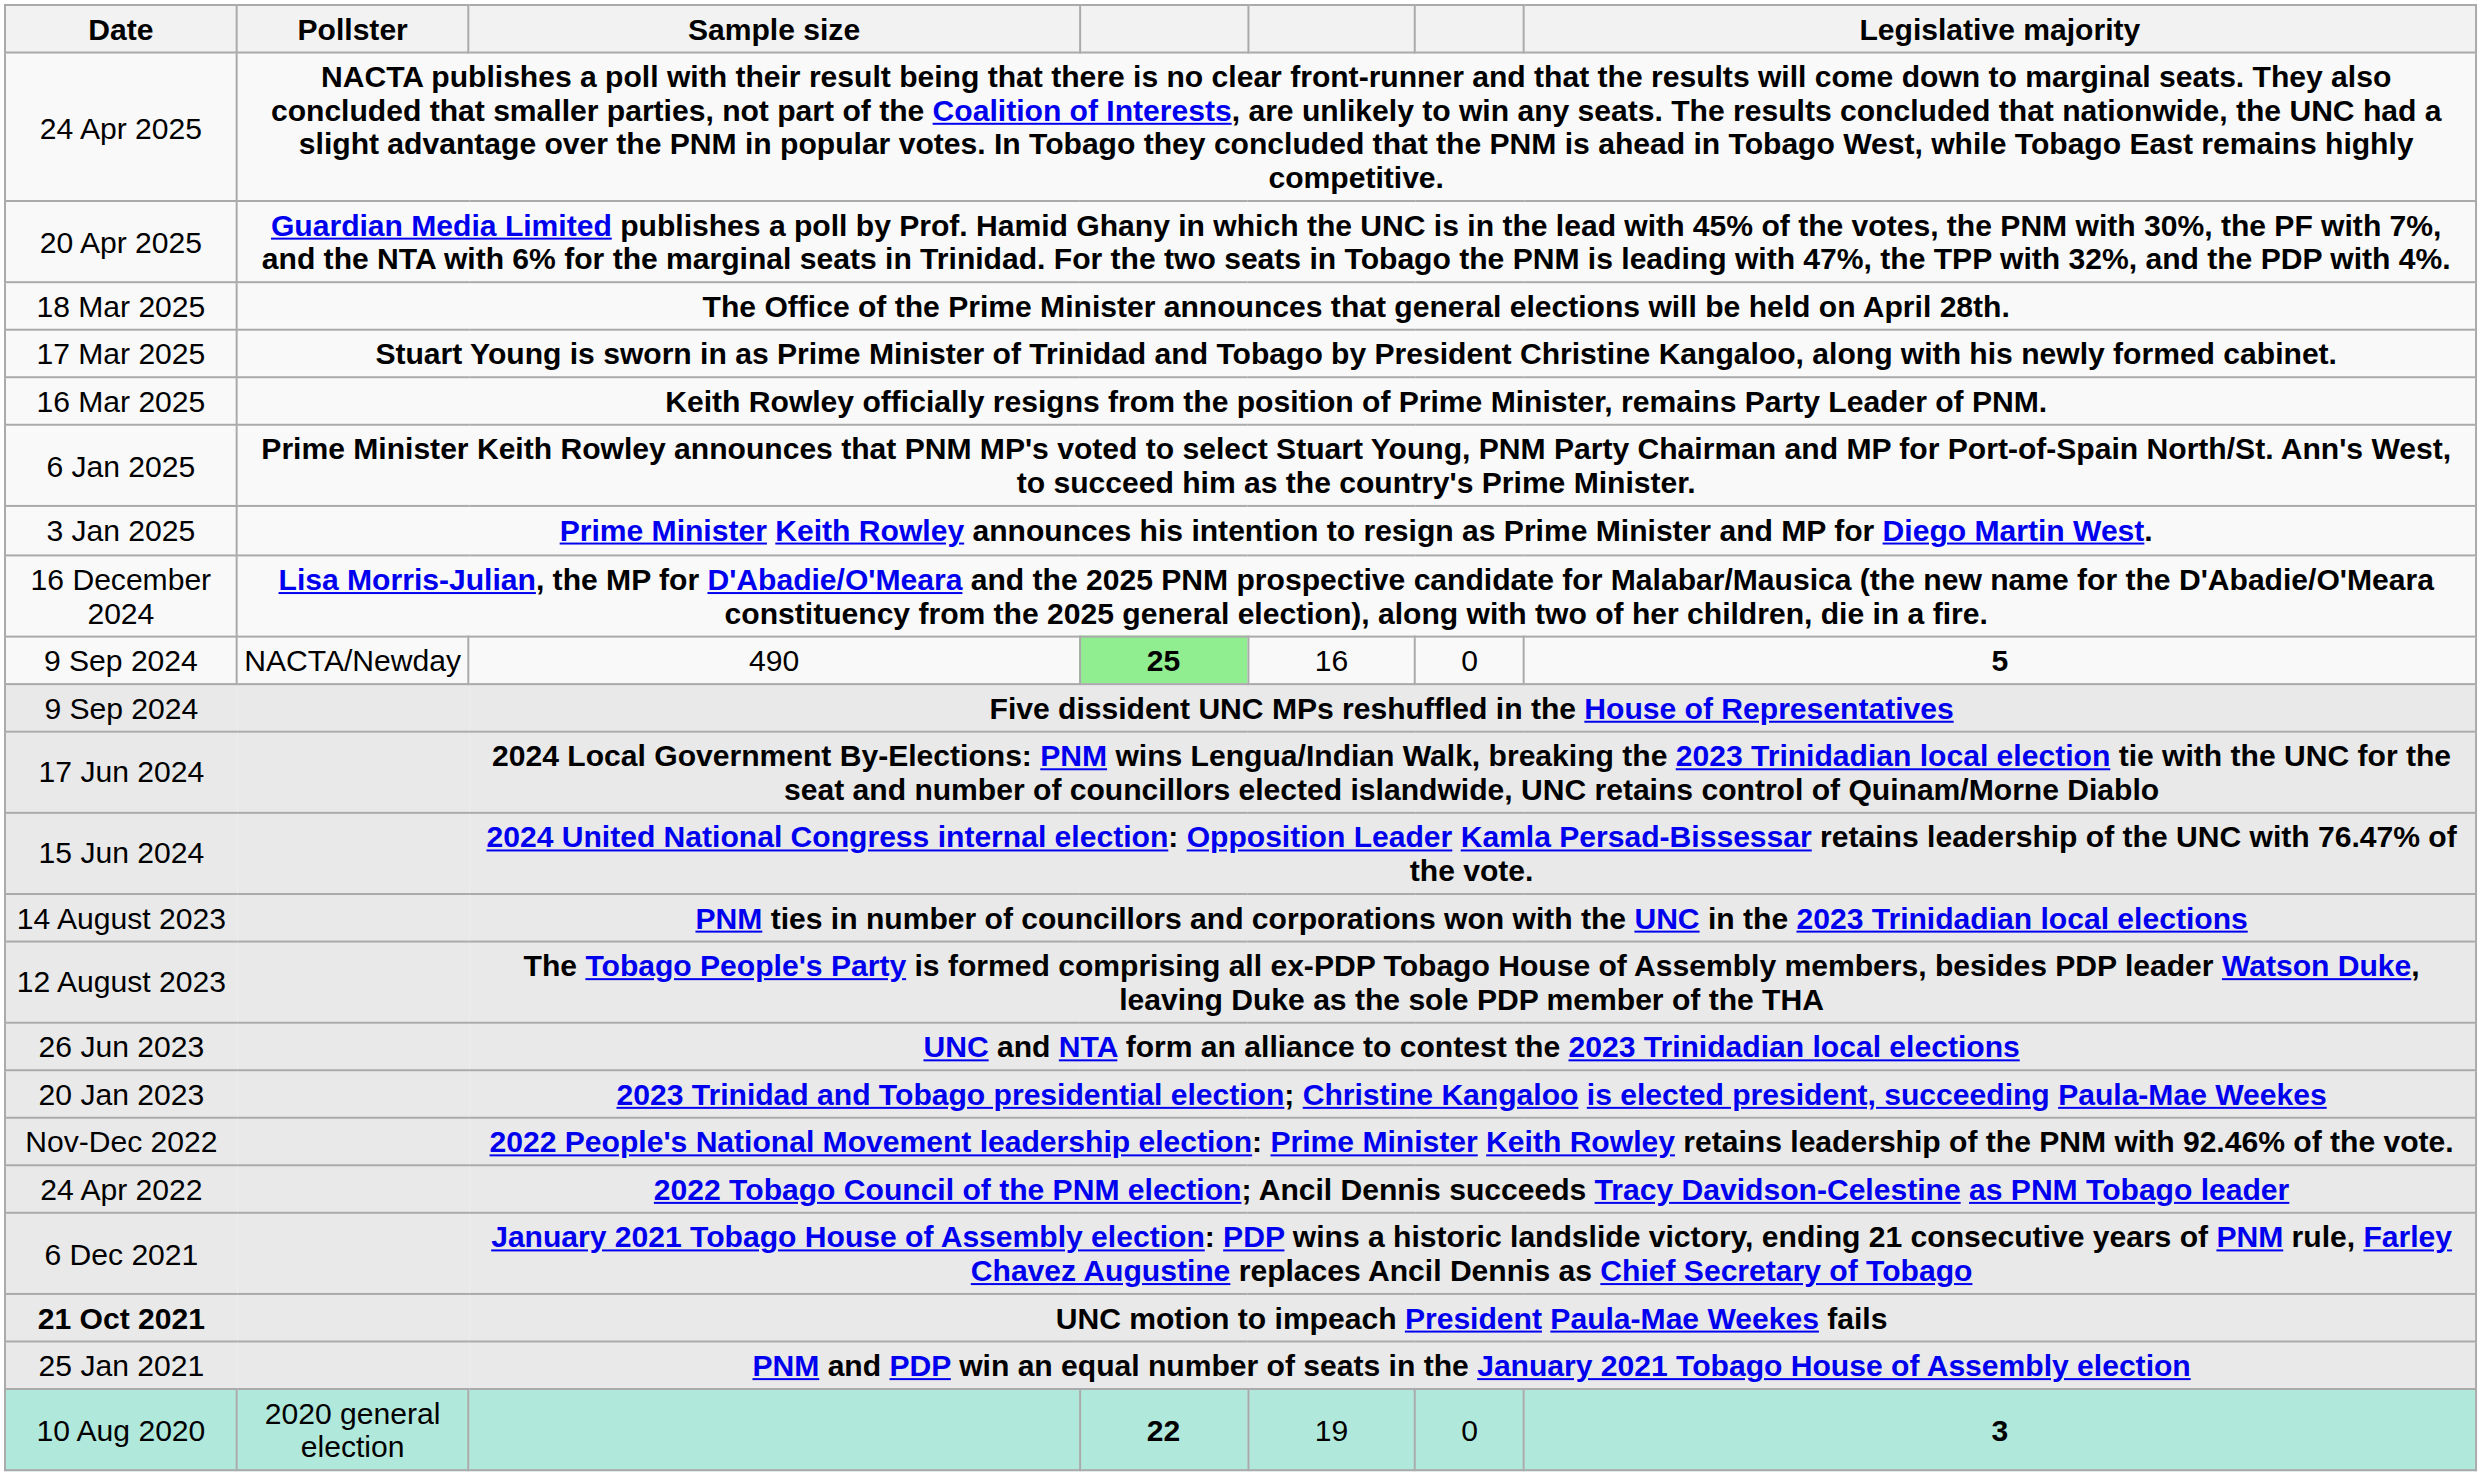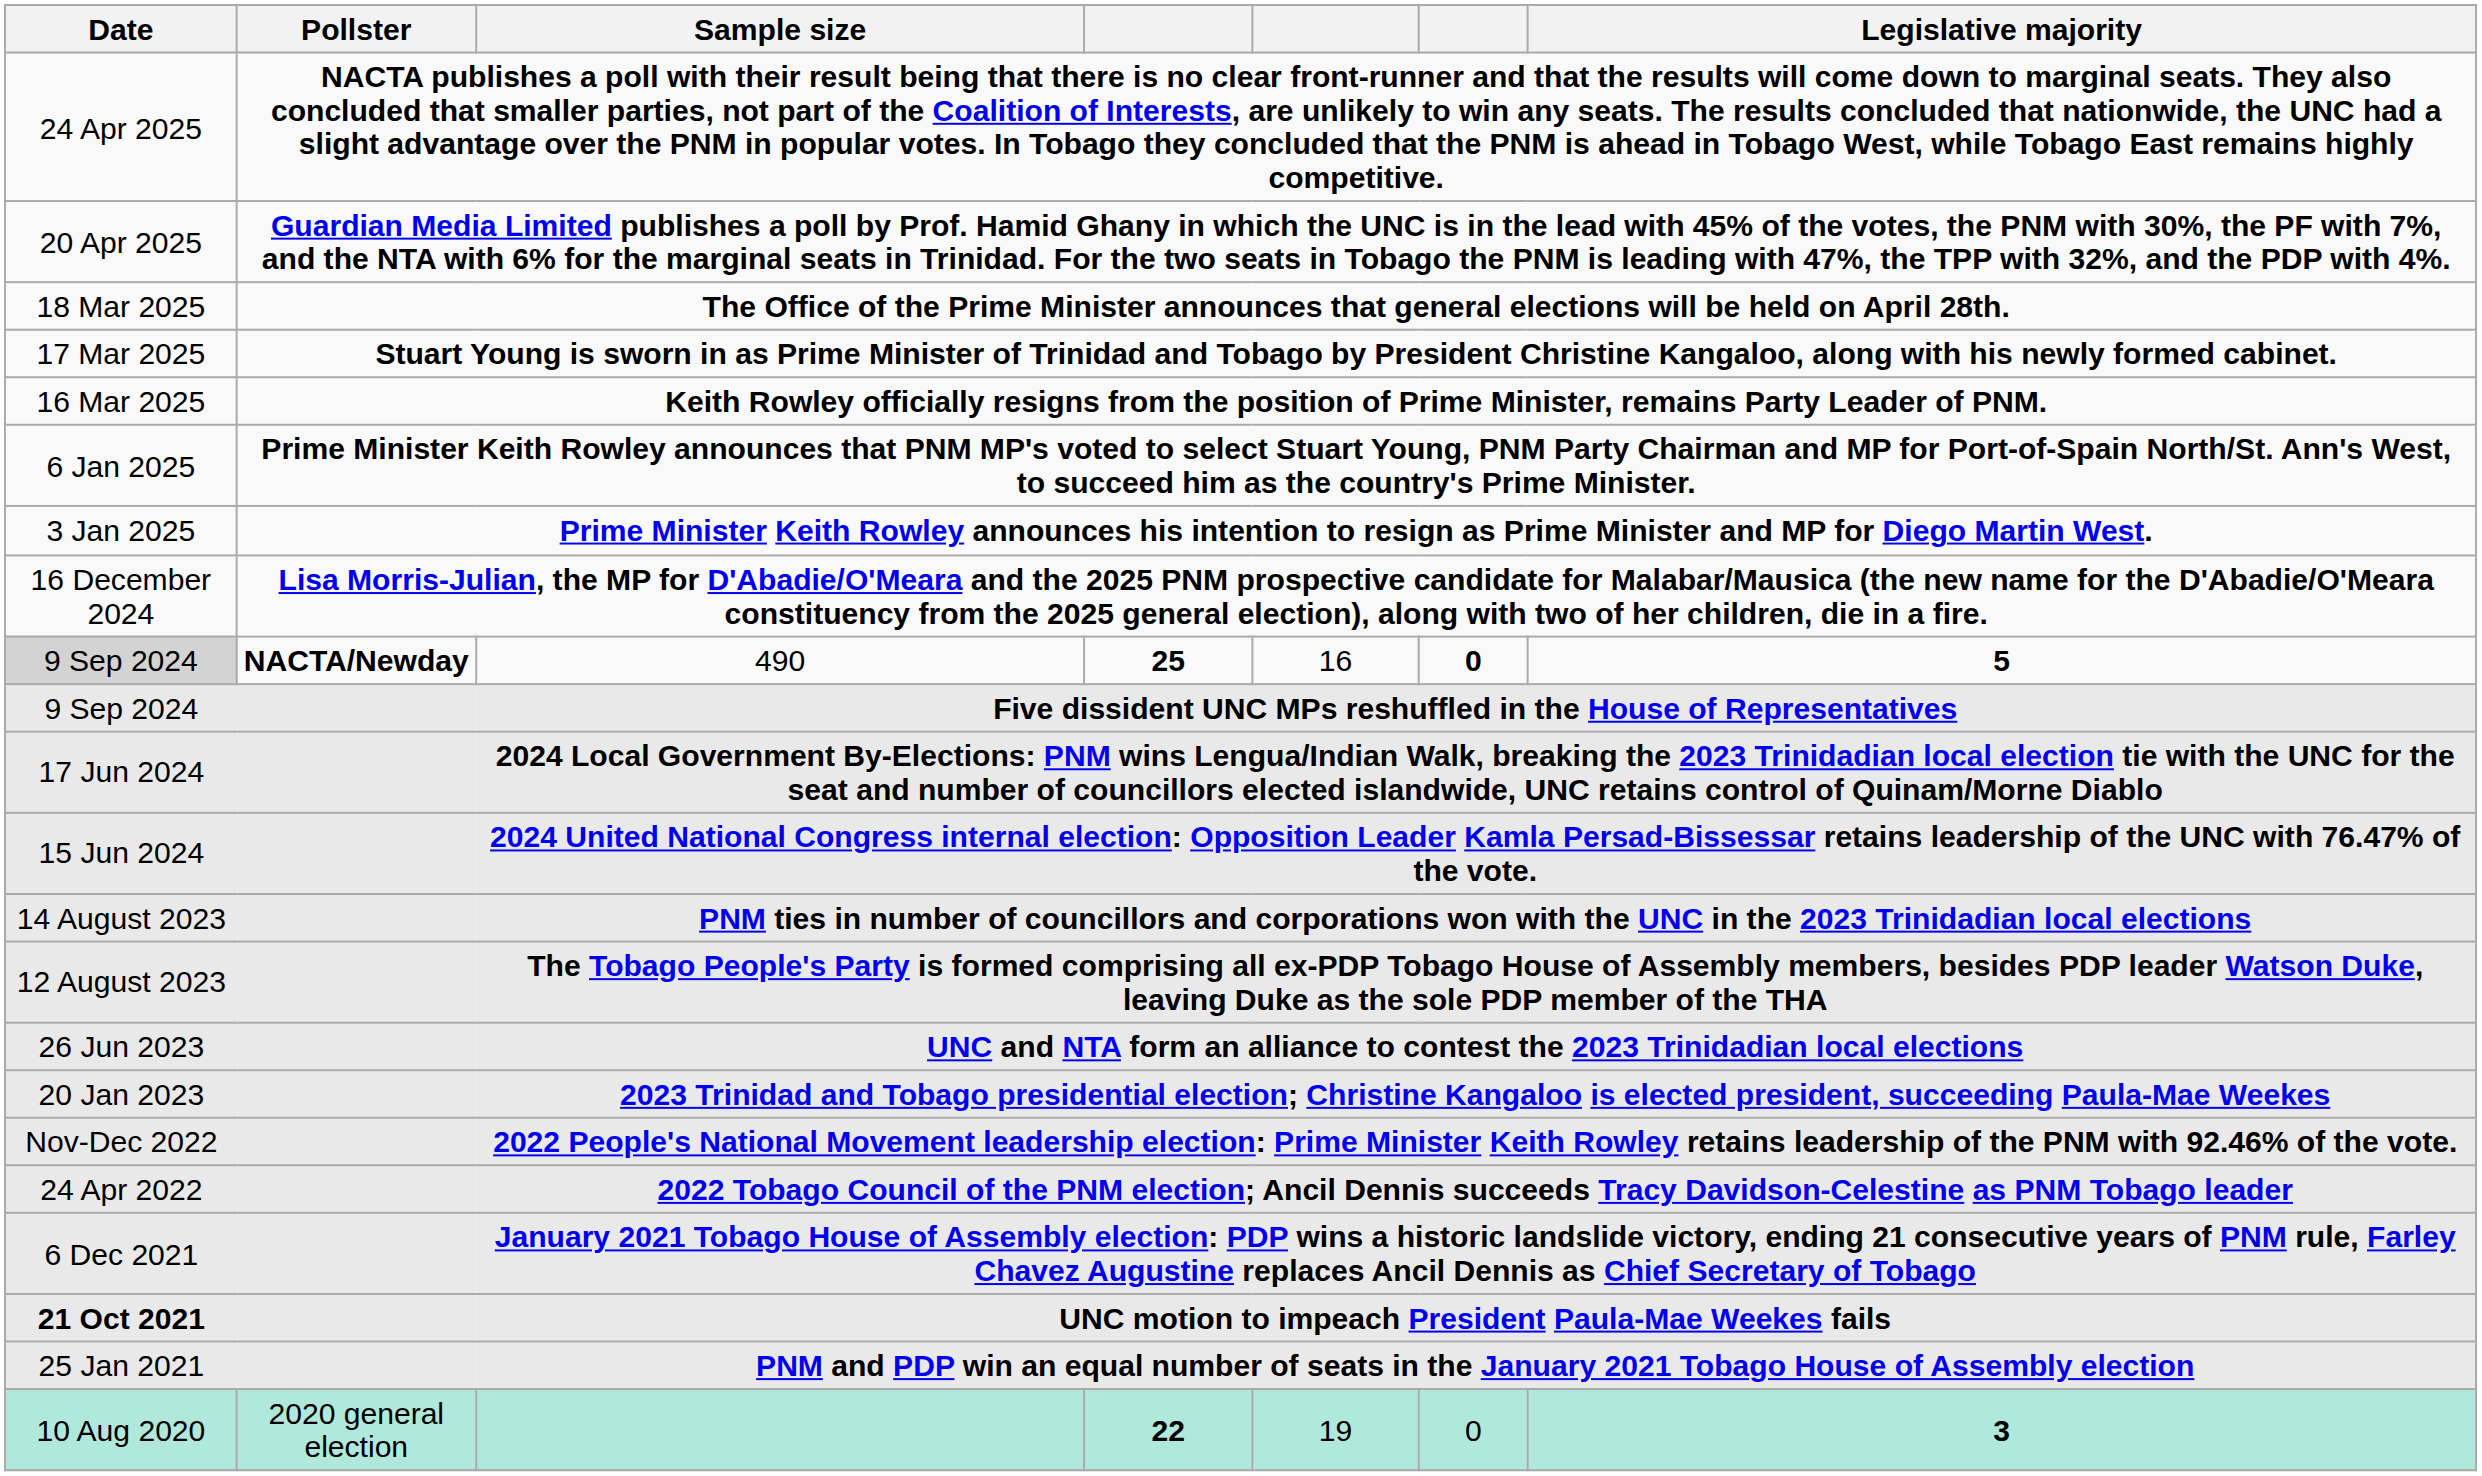(121, 660) no background -> (121, 660) lightgrey background
(353, 660) normal -> (356, 660) bold
(1164, 660) lightgreen background -> (1168, 660) no background
(1470, 660) normal -> (1473, 660) bold
